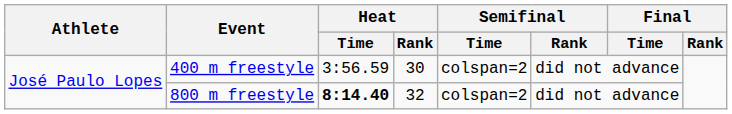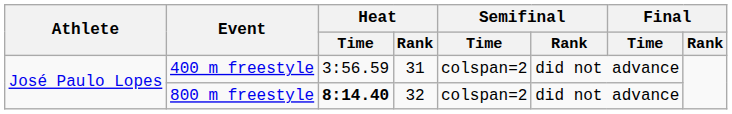(415, 69) 30 -> (415, 69) 31
